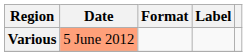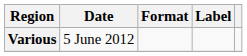(99, 39) lightsalmon background -> (99, 39) no background
